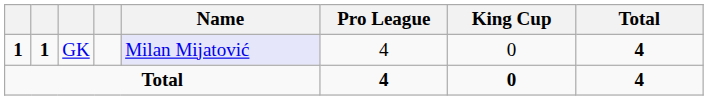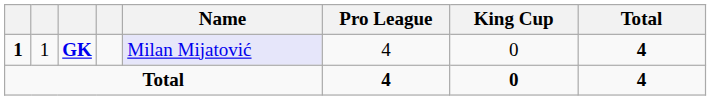(45, 49) bold -> (45, 49) normal
(76, 49) normal -> (77, 49) bold
